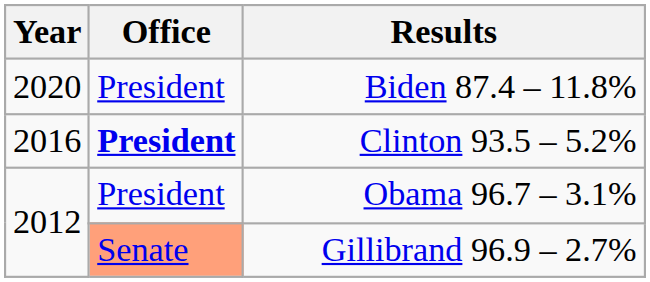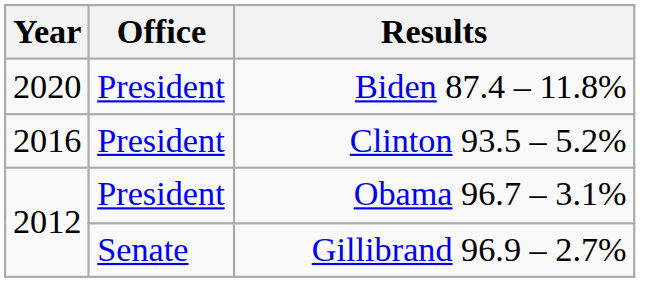(166, 140) bold -> (161, 140) normal
(143, 248) lightsalmon background -> (143, 248) no background
